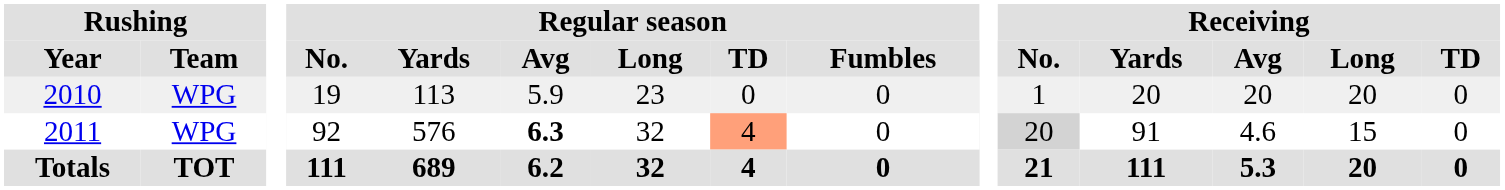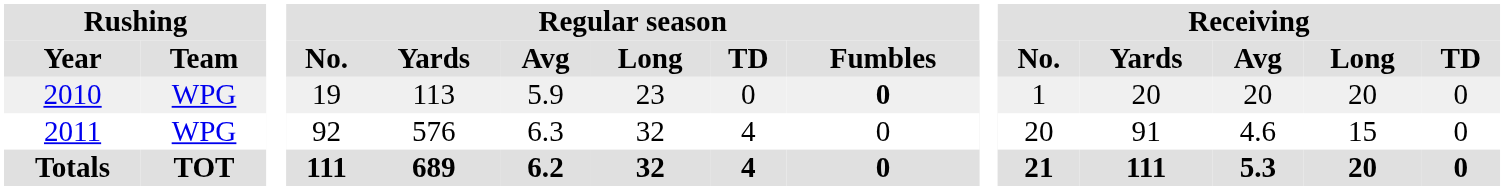(883, 94) normal -> (883, 94) bold
(546, 130) bold -> (546, 130) normal
(748, 130) lightsalmon background -> (748, 130) no background
(1039, 130) lightgrey background -> (1039, 130) no background
